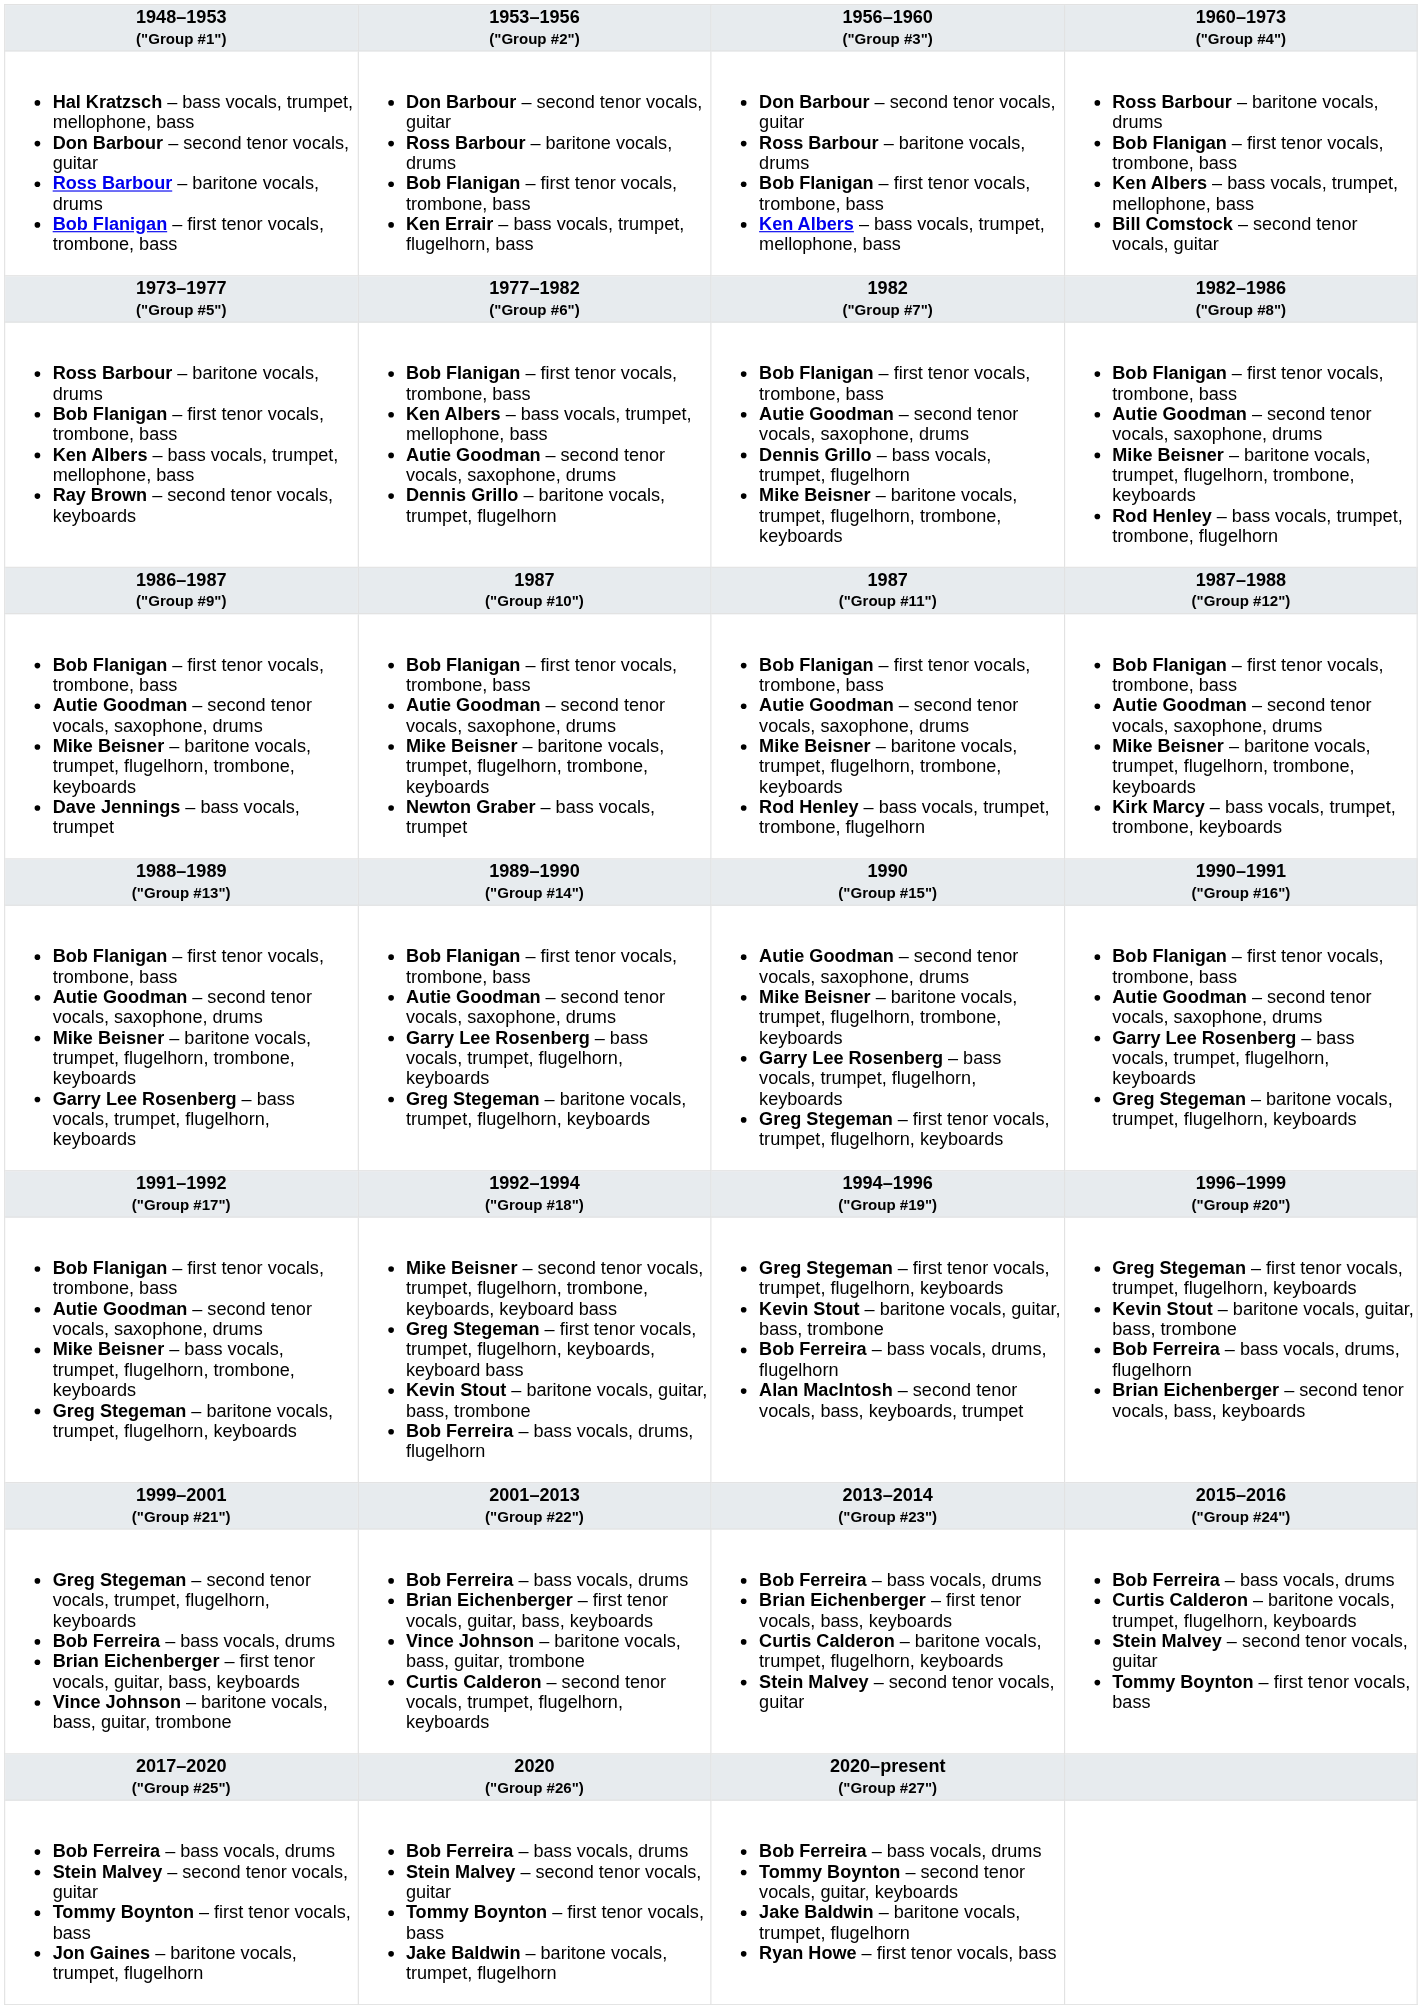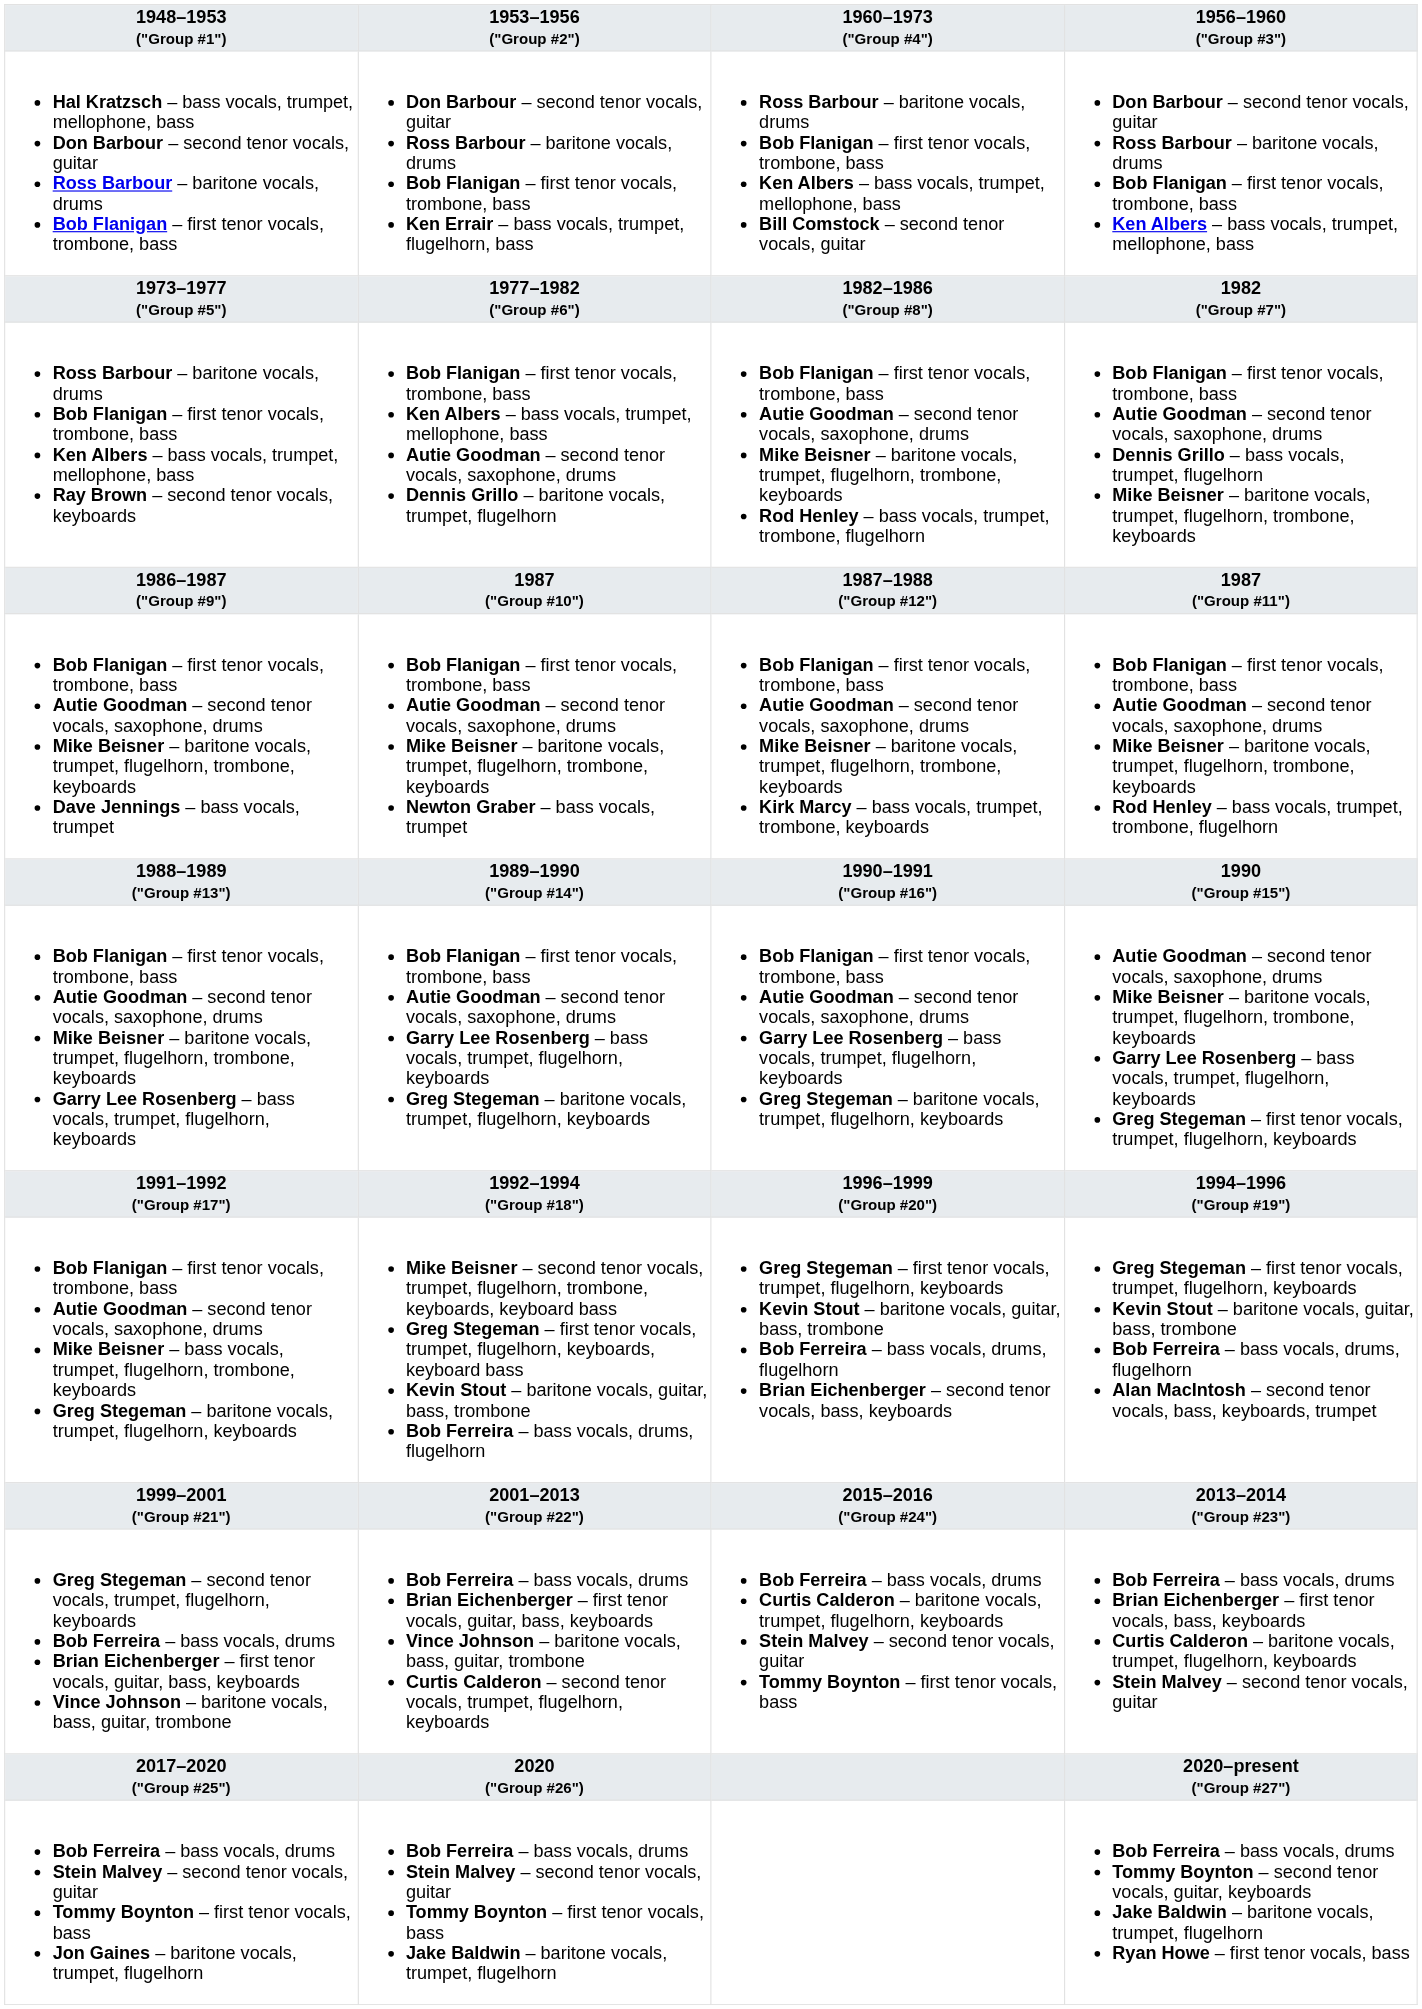columns swapped: (888, 27) <-> (1241, 27)
